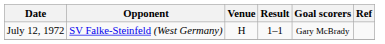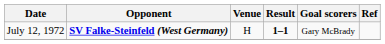(146, 31) normal -> (149, 31) bold
(275, 31) normal -> (280, 31) bold
